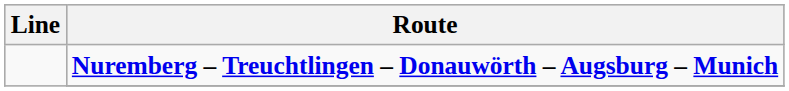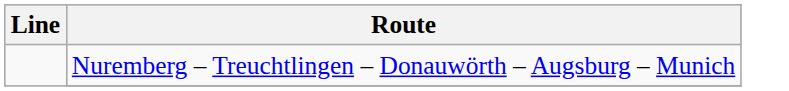(425, 65) bold -> (404, 65) normal
